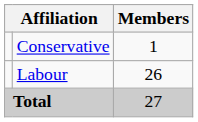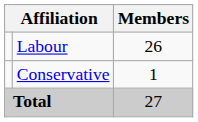rows swapped: (42, 74) <-> (63, 46)
